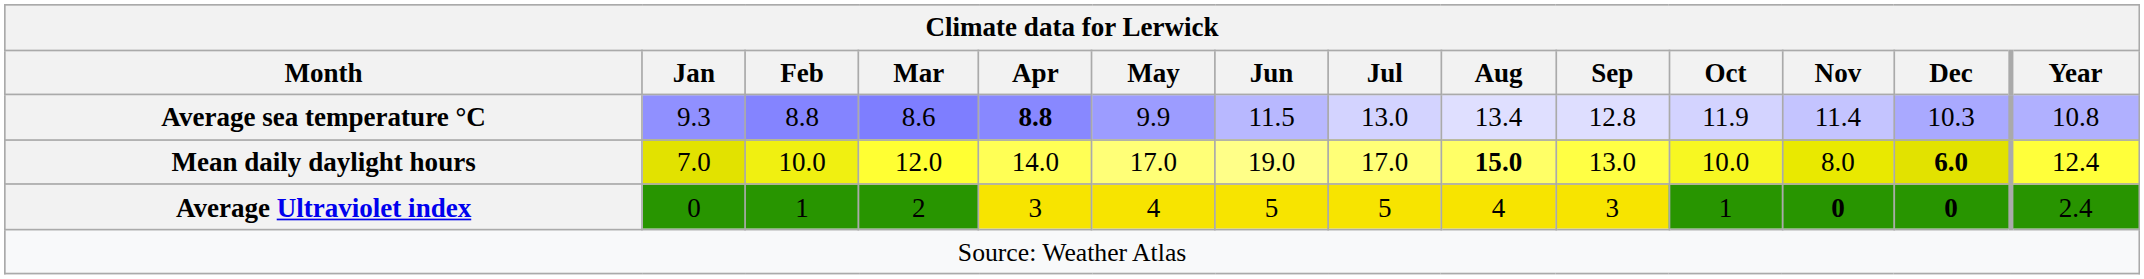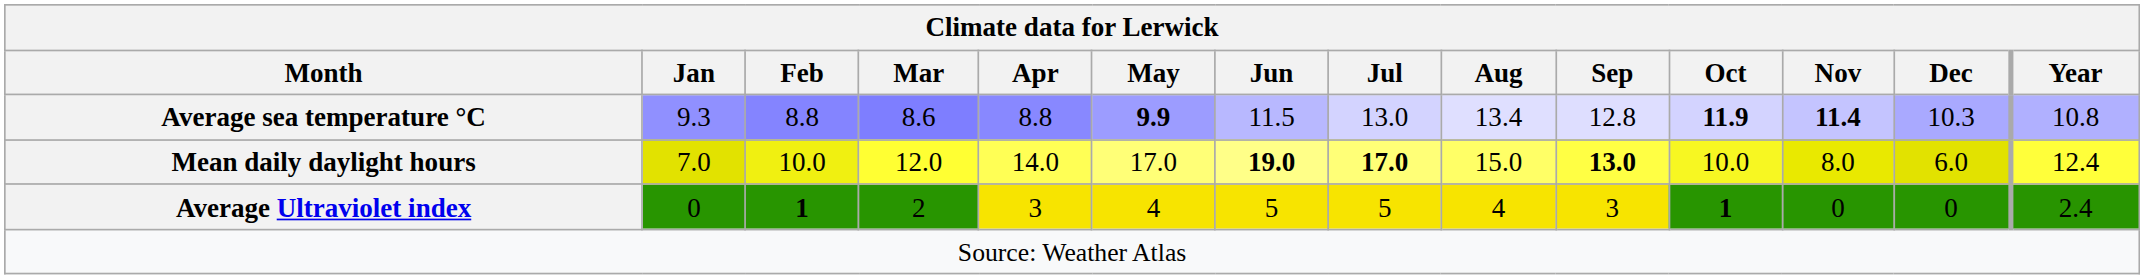(1035, 117) bold -> (1035, 117) normal
(1153, 117) normal -> (1153, 117) bold
(1726, 117) normal -> (1726, 117) bold
(1838, 117) normal -> (1838, 117) bold
(1272, 162) normal -> (1272, 162) bold
(1385, 162) normal -> (1385, 162) bold
(1499, 162) bold -> (1499, 162) normal
(1612, 162) normal -> (1612, 162) bold
(1951, 162) bold -> (1951, 162) normal
(802, 207) normal -> (802, 207) bold
(1726, 207) normal -> (1726, 207) bold
(1838, 207) bold -> (1838, 207) normal
(1951, 207) bold -> (1951, 207) normal
